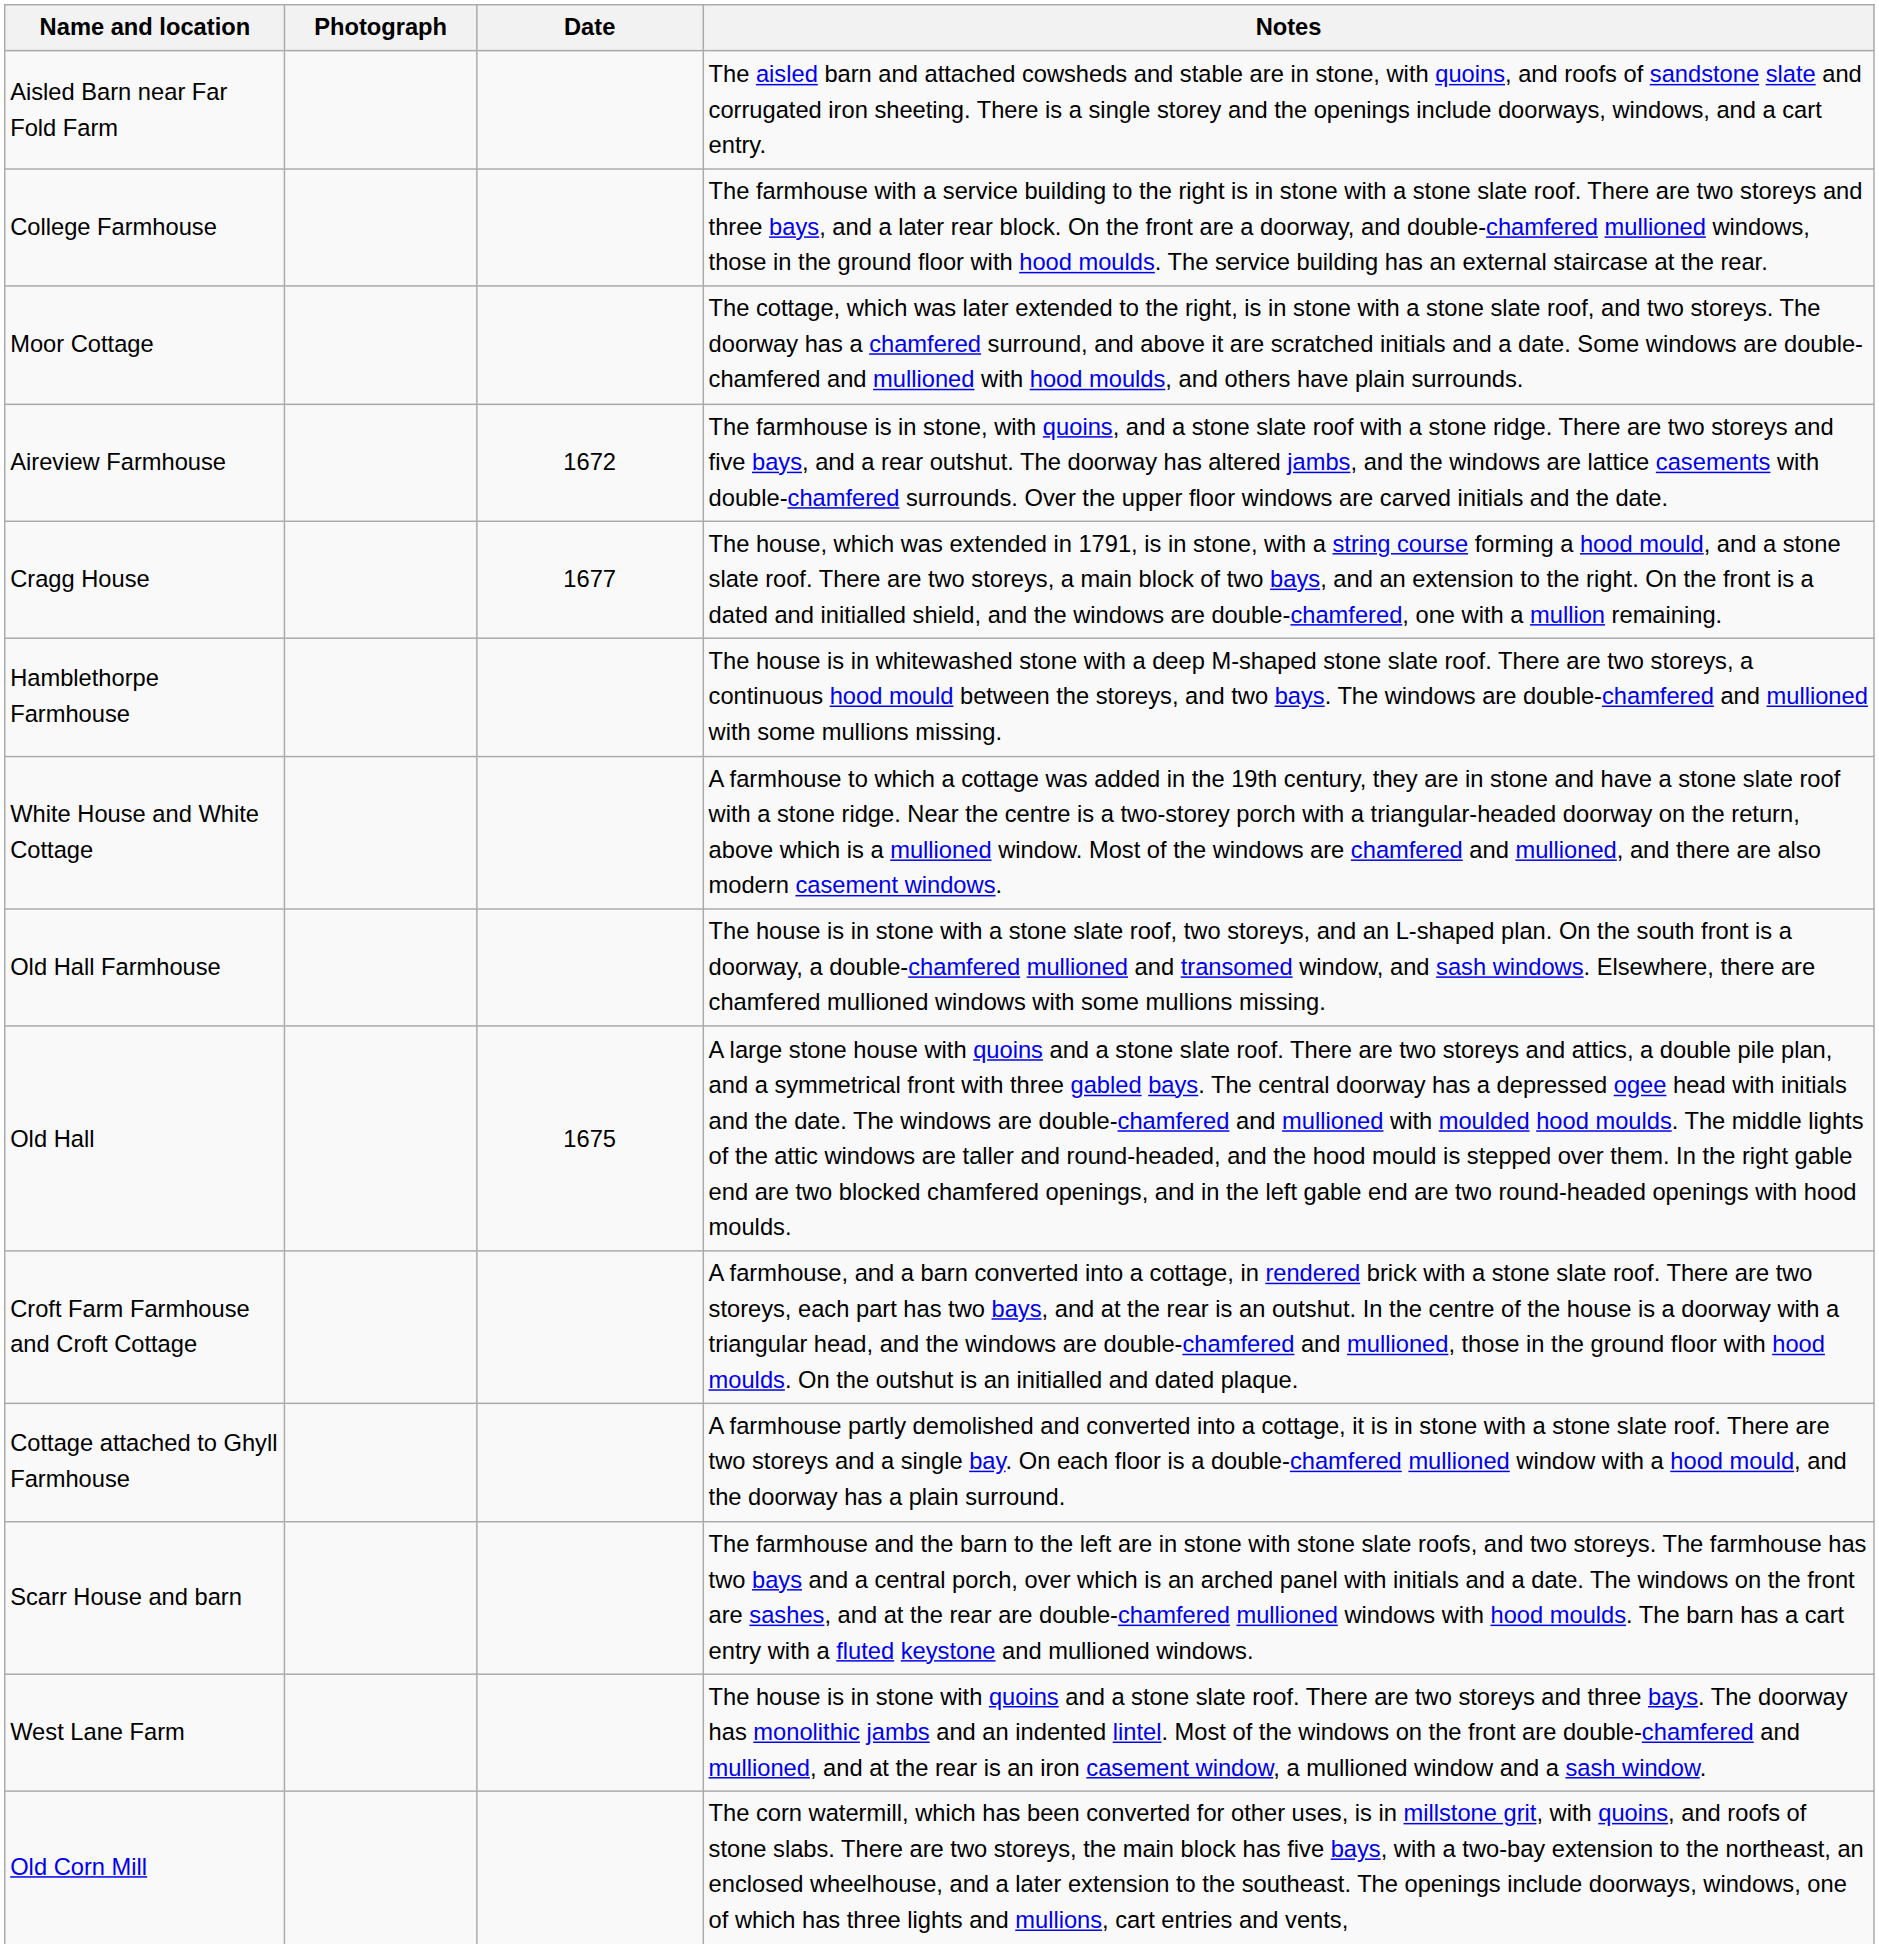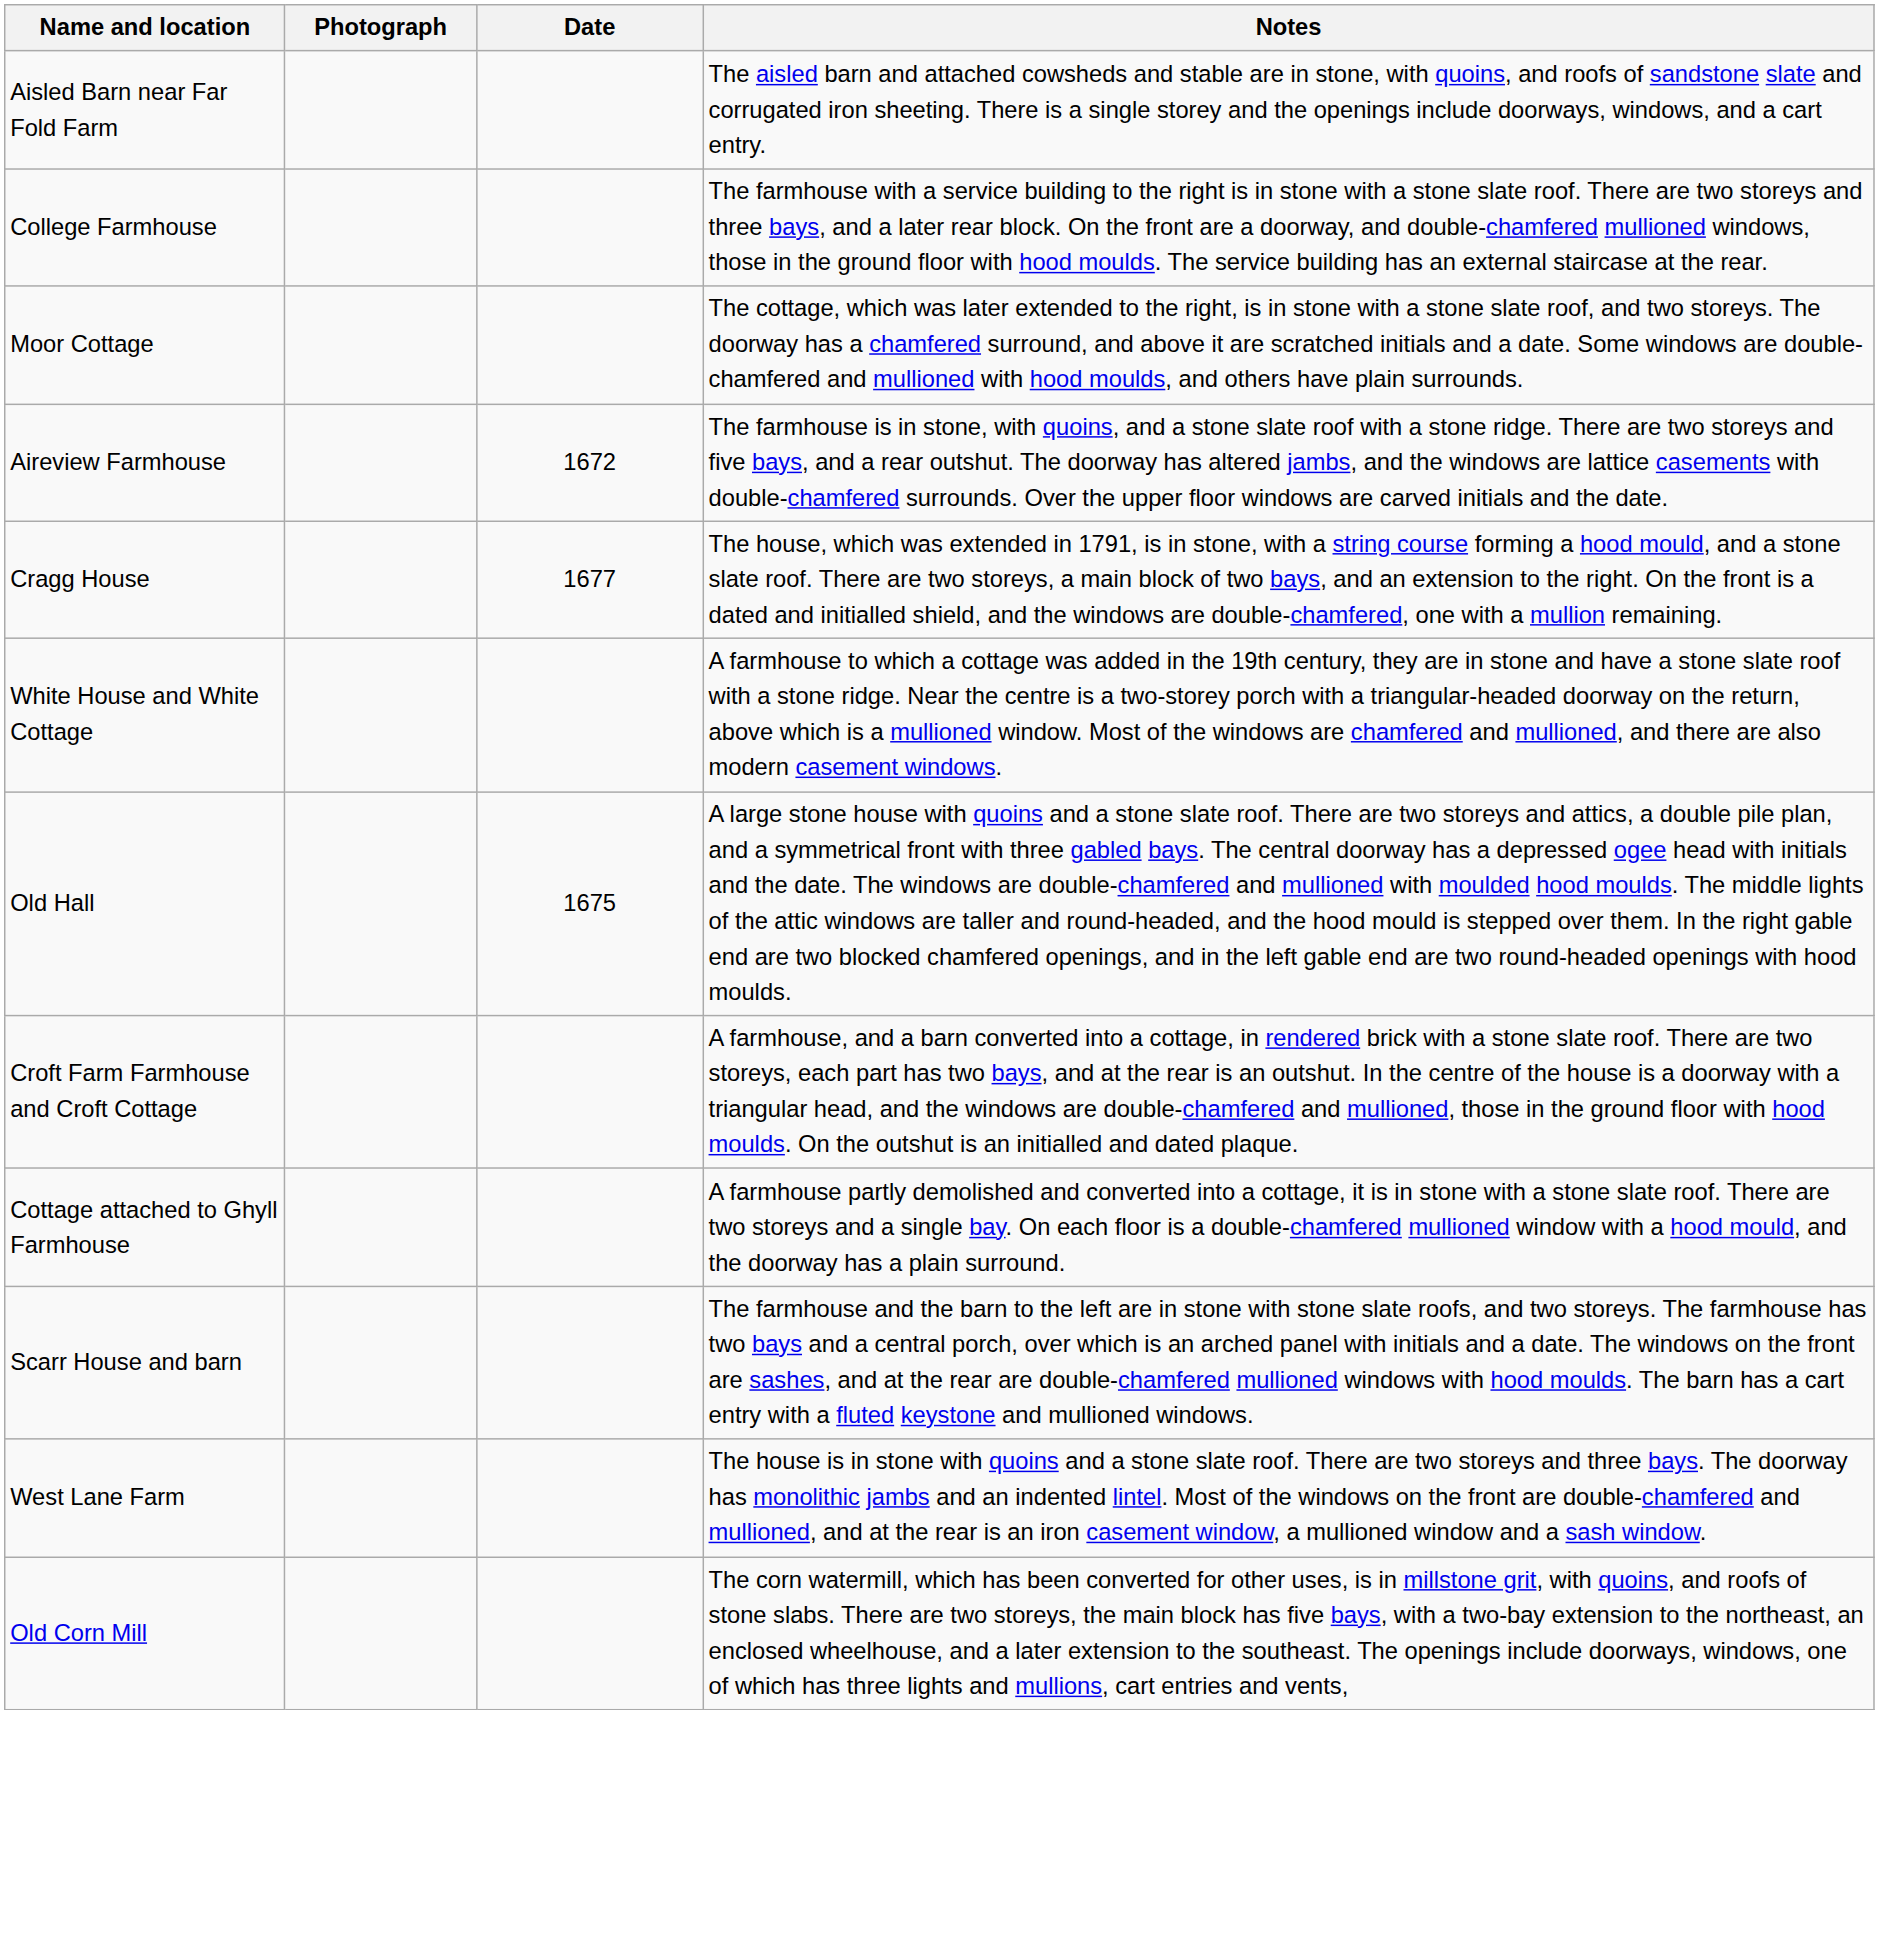- row: (85, 697)
- row: (115, 967)
